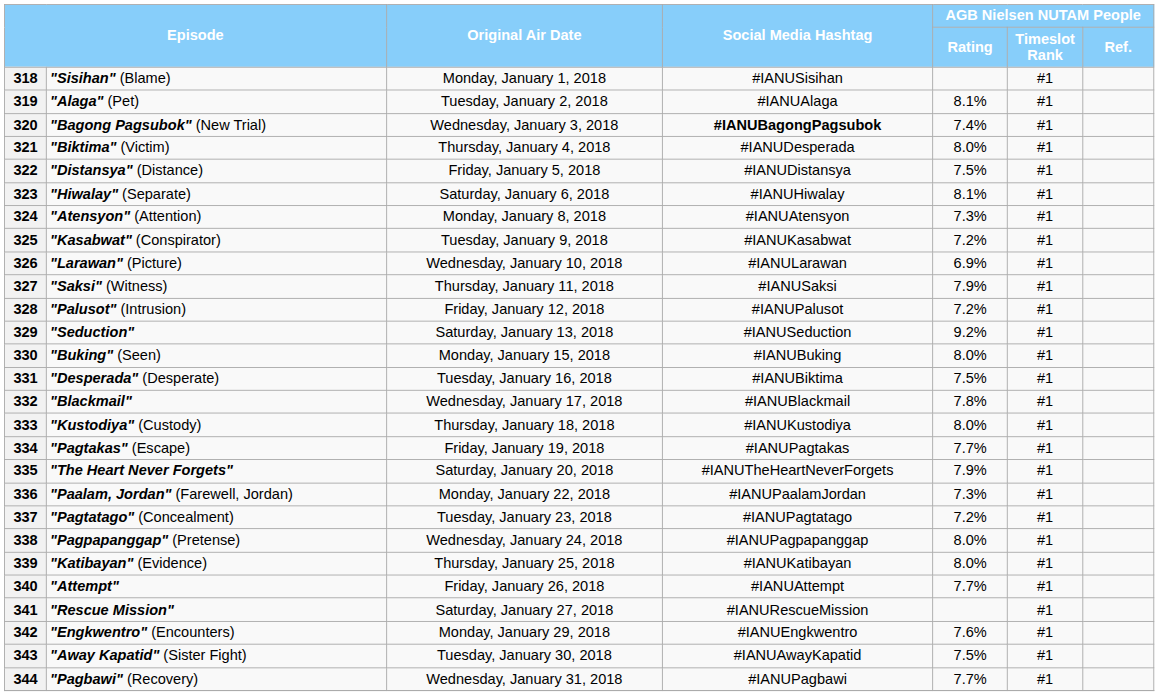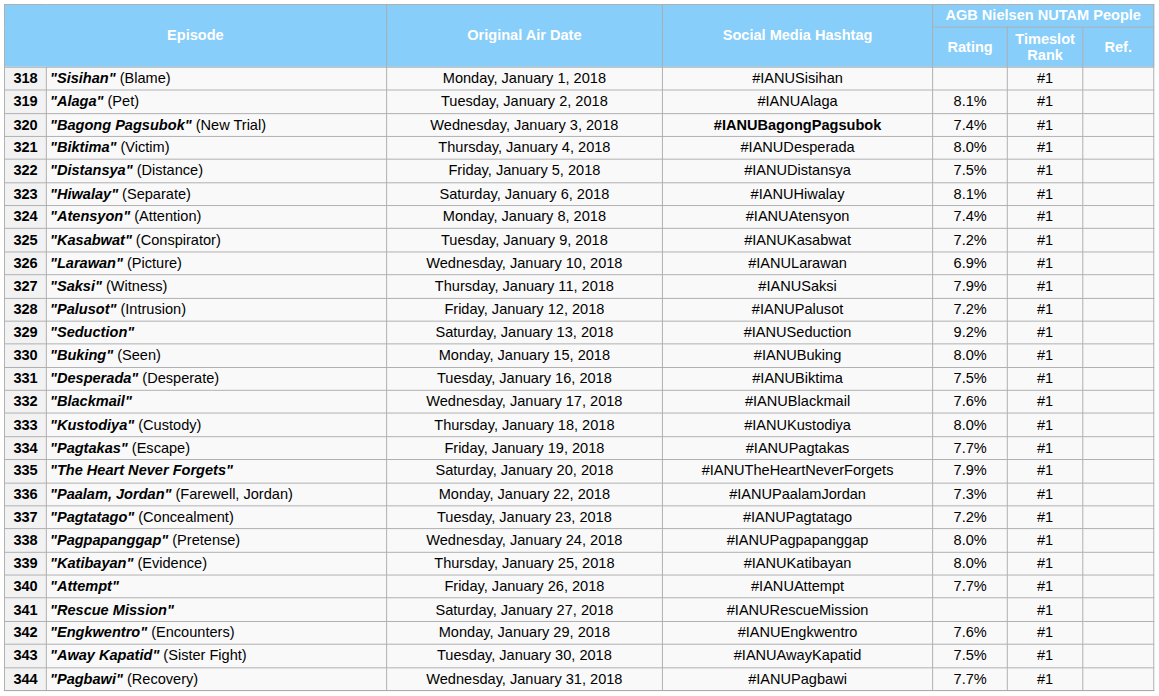(970, 217) 7.3% -> (970, 217) 7.4%
(970, 401) 7.8% -> (970, 401) 7.6%
